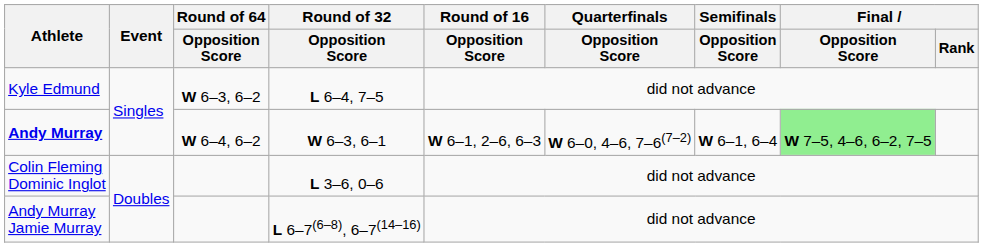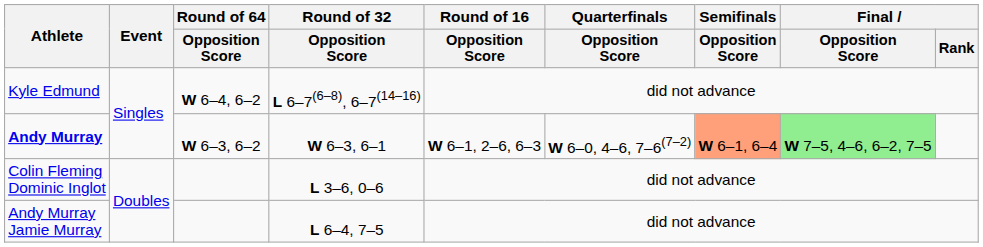(221, 98) W 6–3, 6–2 -> (221, 100) W 6–4, 6–2
(347, 98) L 6–4, 7–5 -> (347, 100) L 6–7(6–8), 6–7(14–16)
(221, 141) W 6–4, 6–2 -> (221, 145) W 6–3, 6–2
(738, 141) no background -> (738, 145) lightsalmon background
(347, 228) L 6–7(6–8), 6–7(14–16) -> (347, 230) L 6–4, 7–5
